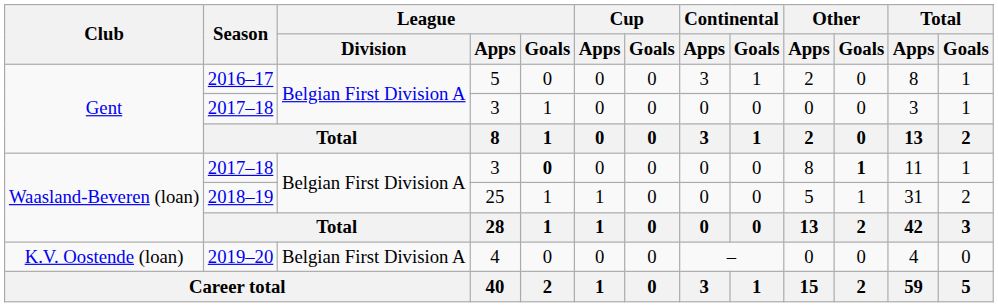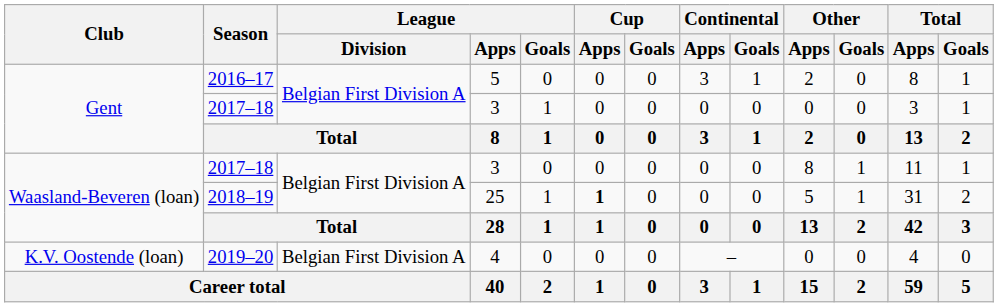(547, 167) bold -> (547, 167) normal
(861, 167) bold -> (861, 167) normal
(600, 197) normal -> (600, 197) bold
